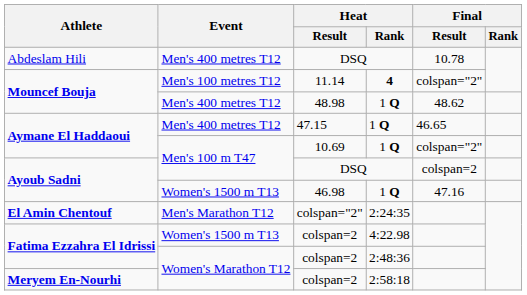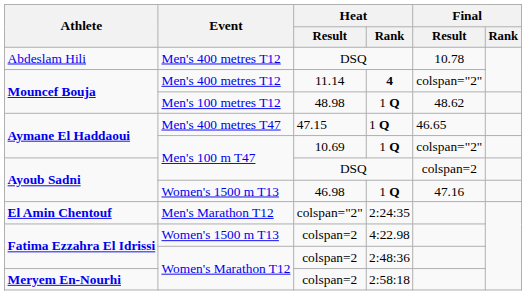(221, 81) Men's 100 metres T12 -> (221, 81) Men's 400 metres T12
(221, 103) Men's 400 metres T12 -> (221, 103) Men's 100 metres T12
(221, 125) Men's 400 metres T12 -> (221, 125) Men's 400 metres T47
